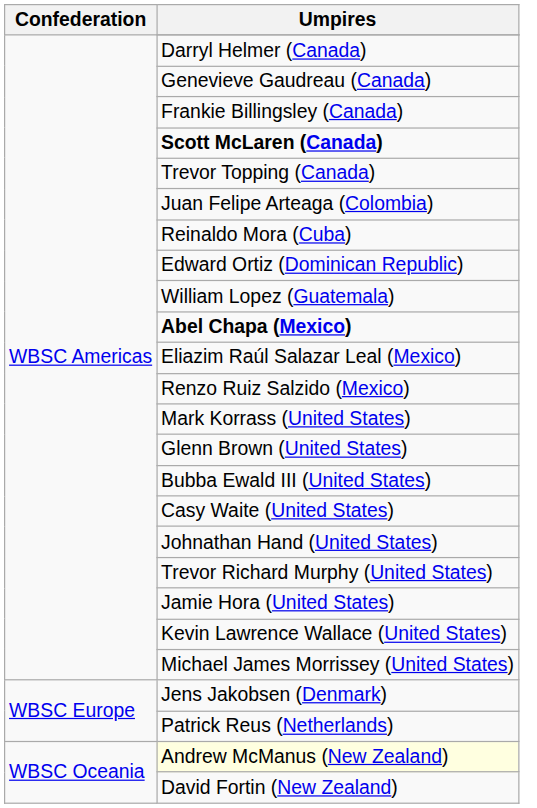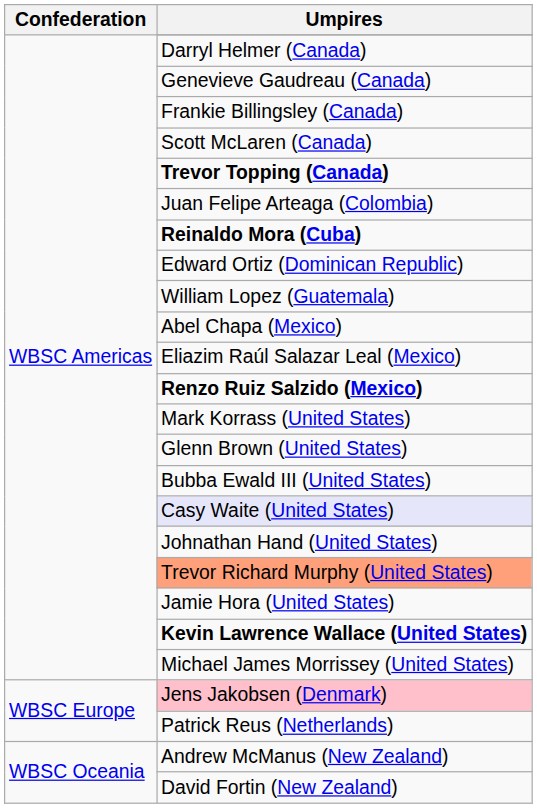(272, 142) bold -> (267, 142) normal
(268, 173) normal -> (275, 173) bold
(256, 234) normal -> (261, 234) bold
(256, 326) bold -> (251, 326) normal
(285, 388) normal -> (292, 388) bold
(277, 511) no background -> (277, 511) lavender background
(327, 572) no background -> (327, 572) lightsalmon background
(334, 633) normal -> (344, 633) bold
(274, 695) no background -> (274, 695) pink background
(305, 756) lightyellow background -> (305, 756) no background
